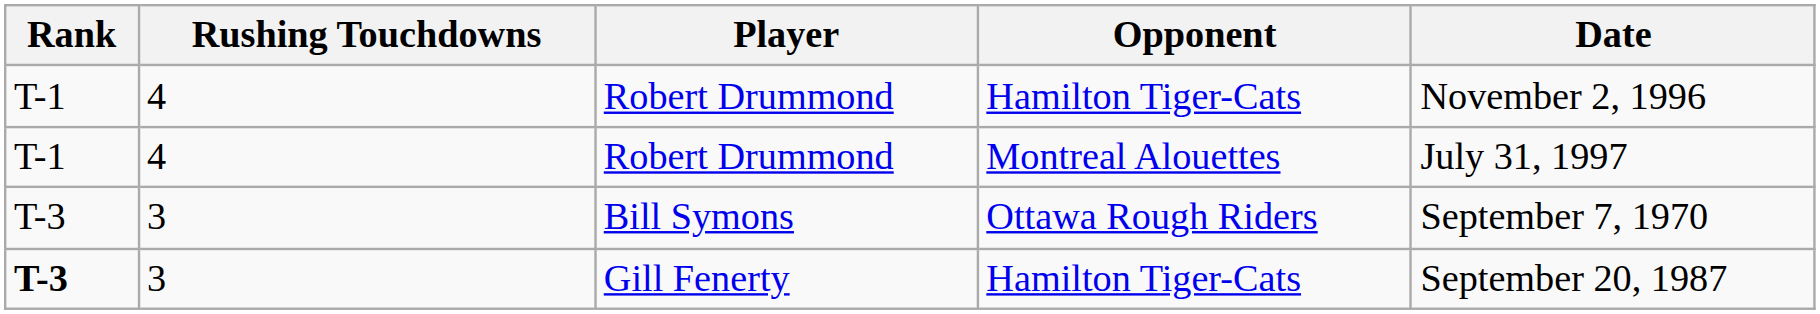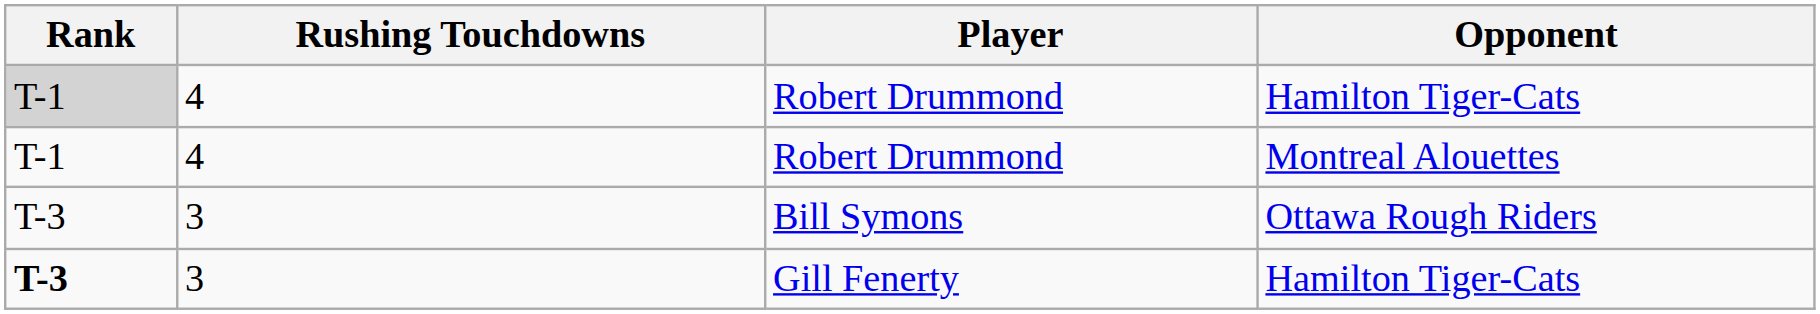- column: (1613, 34)
(40, 95) no background -> (40, 95) lightgrey background
